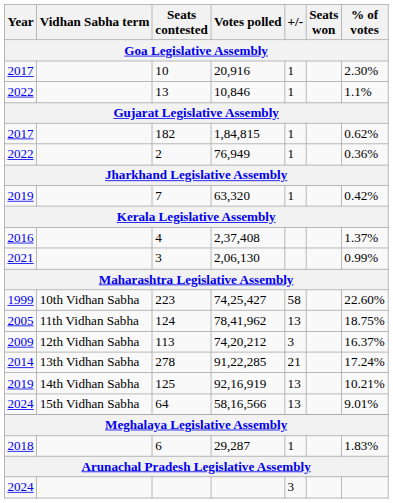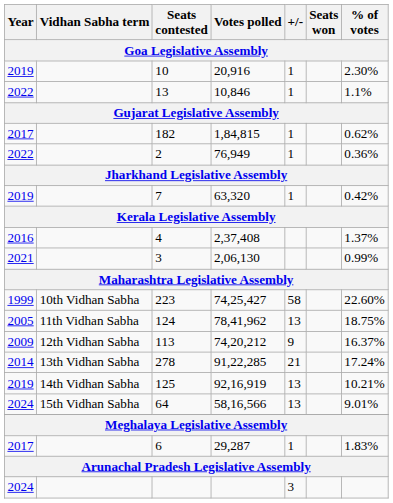(21, 71) 2017 -> (21, 71) 2019
(291, 341) 3 -> (291, 341) 9
(21, 445) 2018 -> (21, 445) 2017
